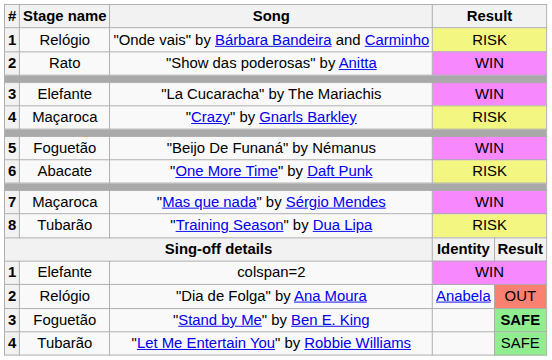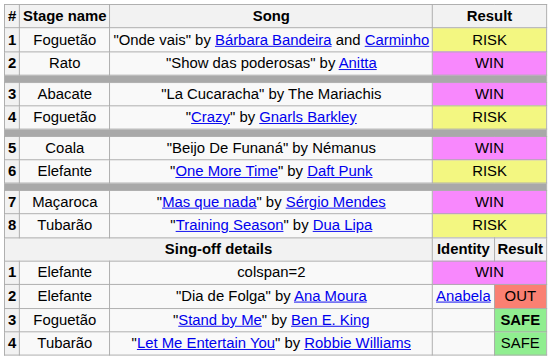(65, 39) Relógio -> (65, 39) Foguetão
(65, 93) Elefante -> (65, 93) Abacate
(65, 117) Maçaroca -> (65, 117) Foguetão
(65, 148) Foguetão -> (65, 148) Coala
(65, 171) Abacate -> (65, 171) Elefante
(65, 296) Relógio -> (65, 296) Elefante
